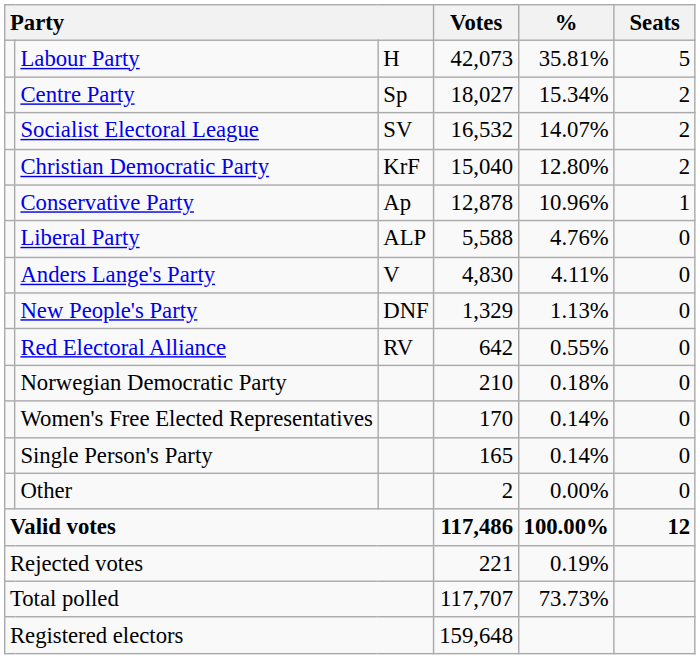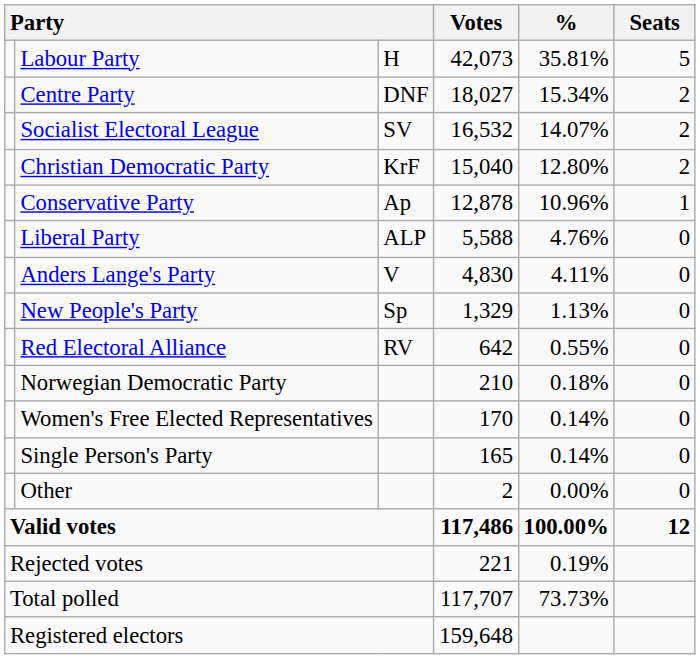(395, 94) Sp -> (406, 94) DNF
(406, 310) DNF -> (395, 310) Sp
